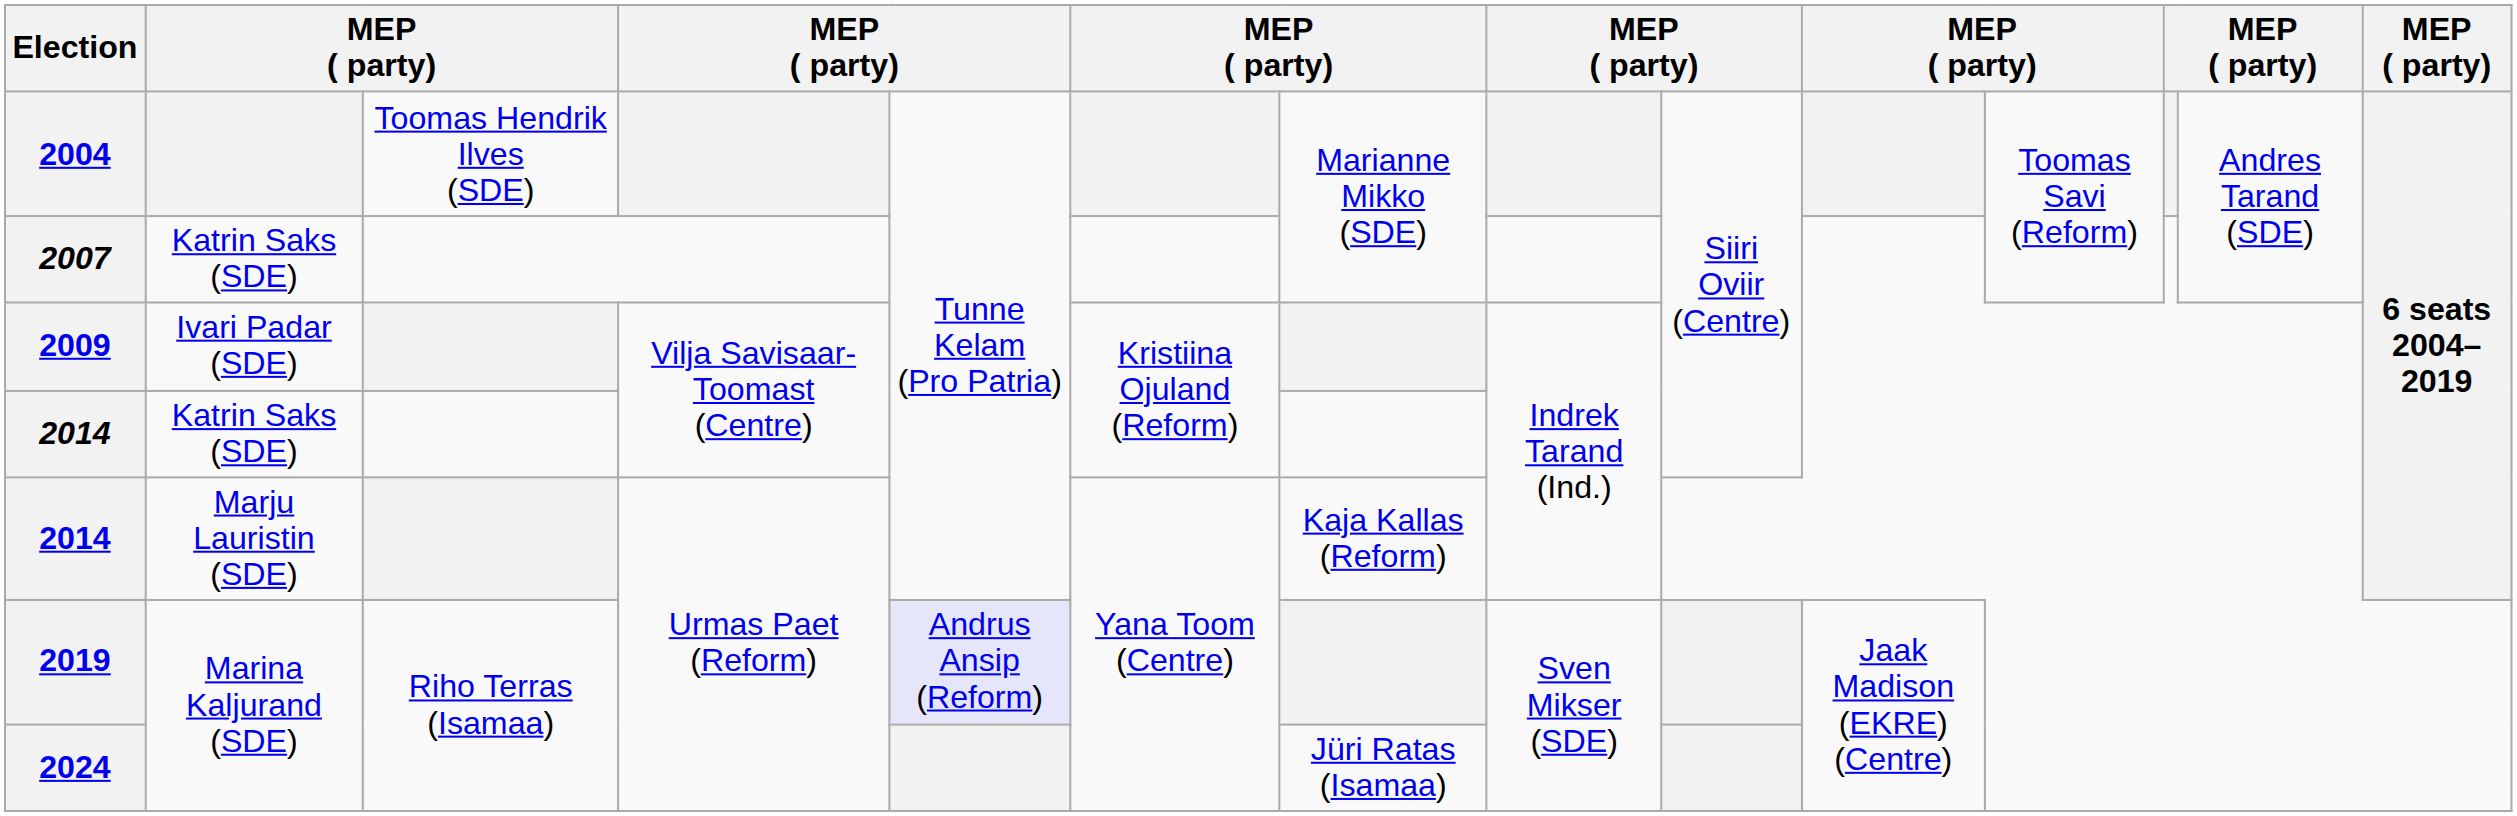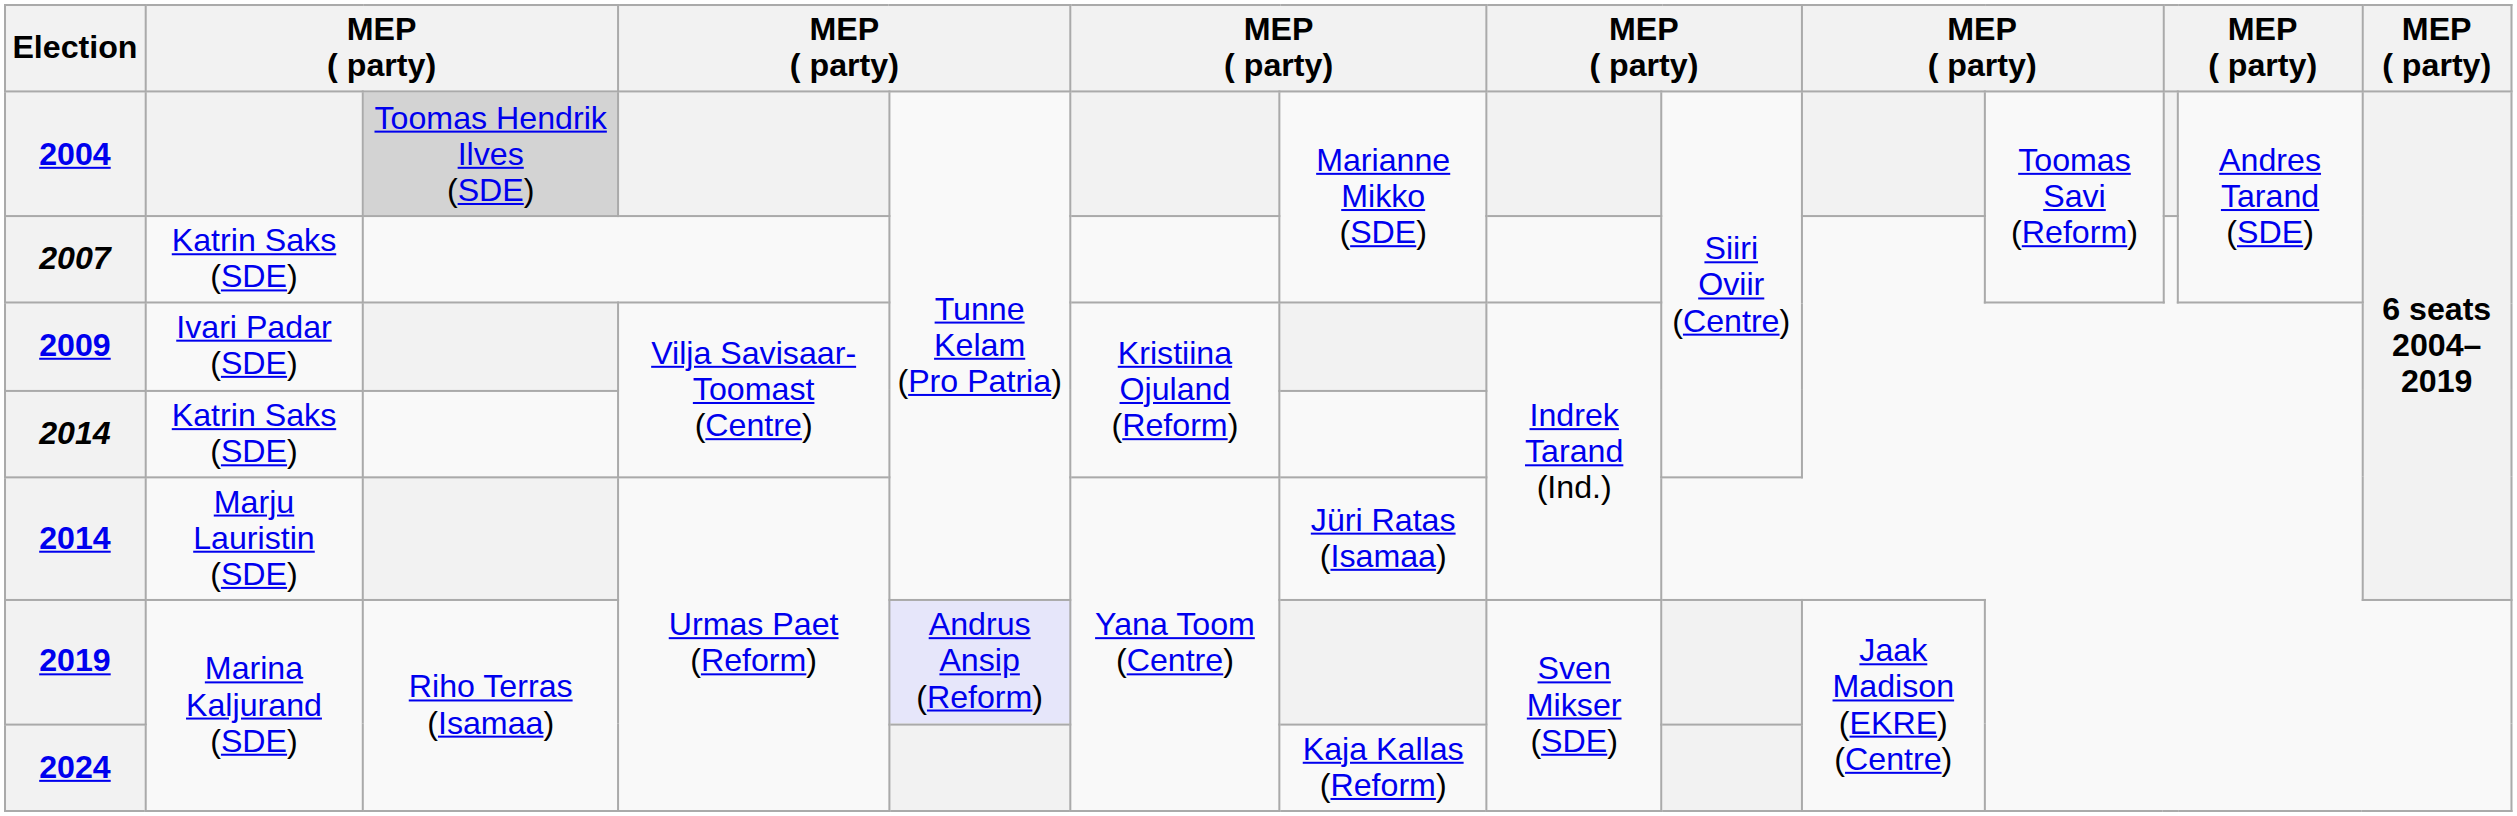(491, 153) no background -> (491, 153) lightgrey background
(1383, 538) Kaja Kallas (Reform) -> (1383, 538) Jüri Ratas (Isamaa)
(1383, 766) Jüri Ratas (Isamaa) -> (1383, 766) Kaja Kallas (Reform)
